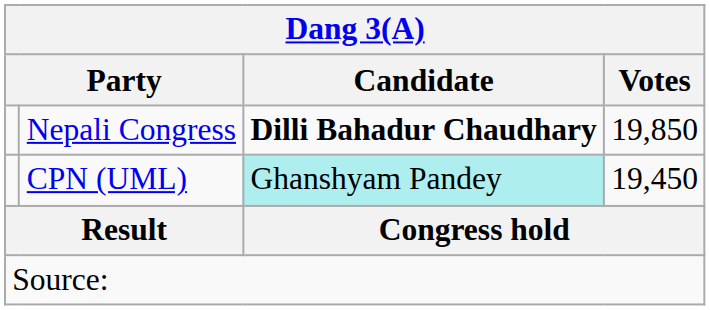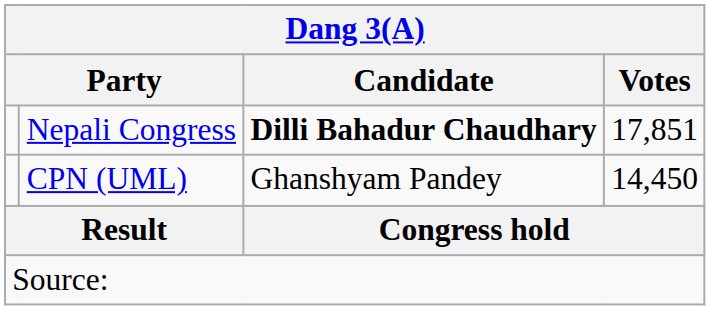(655, 129) 19,850 -> (655, 129) 17,851
(376, 179) paleturquoise background -> (376, 179) no background
(655, 179) 19,450 -> (655, 179) 14,450
